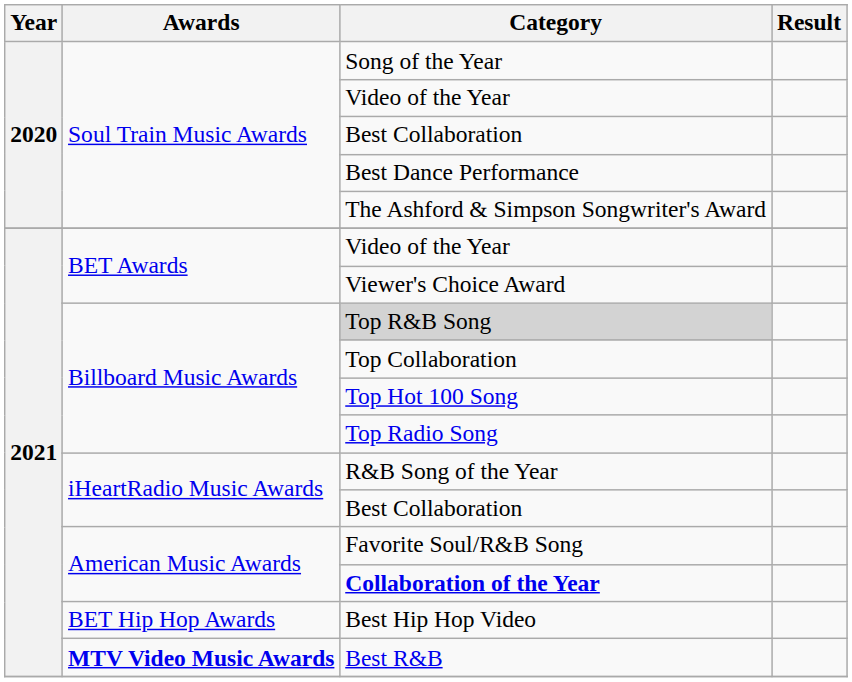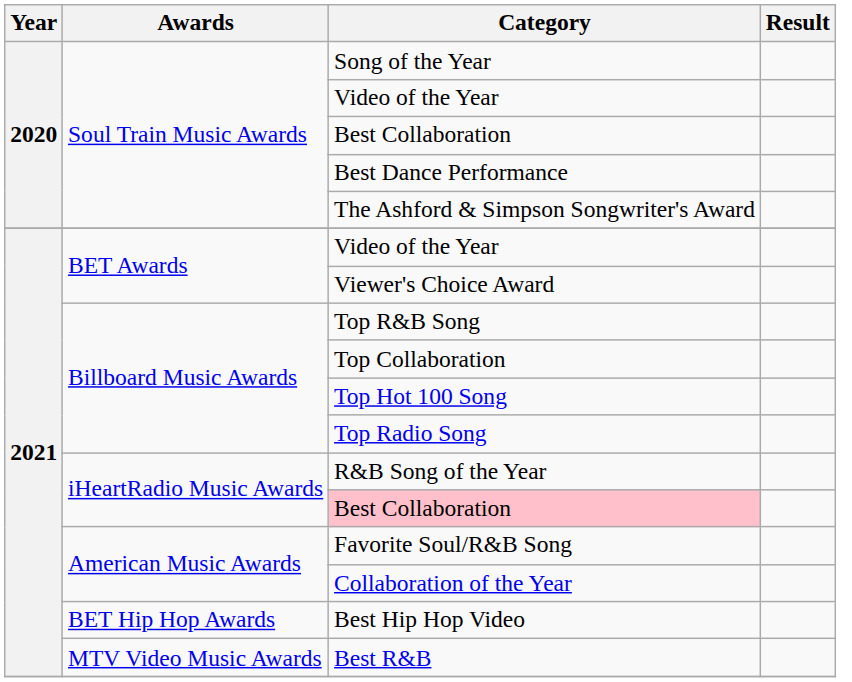(418, 321) lightgrey background -> (407, 321) no background
(434, 508) no background -> (423, 508) pink background
(473, 582) bold -> (453, 582) normal
(201, 657) bold -> (195, 657) normal
